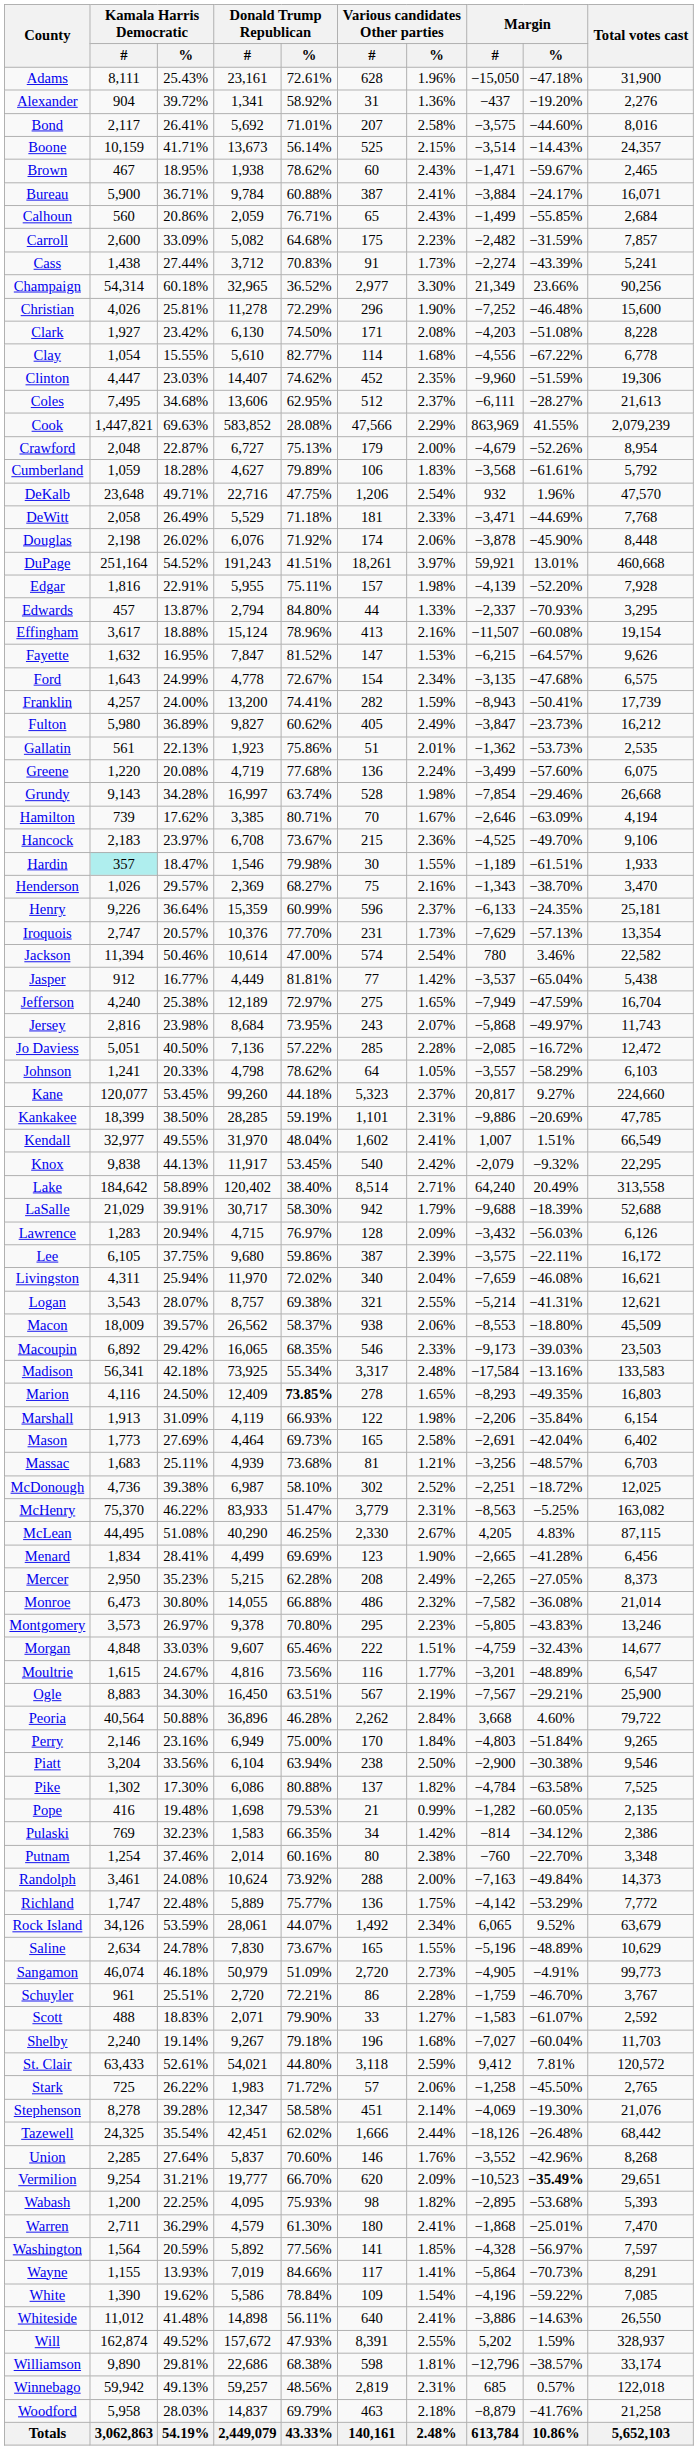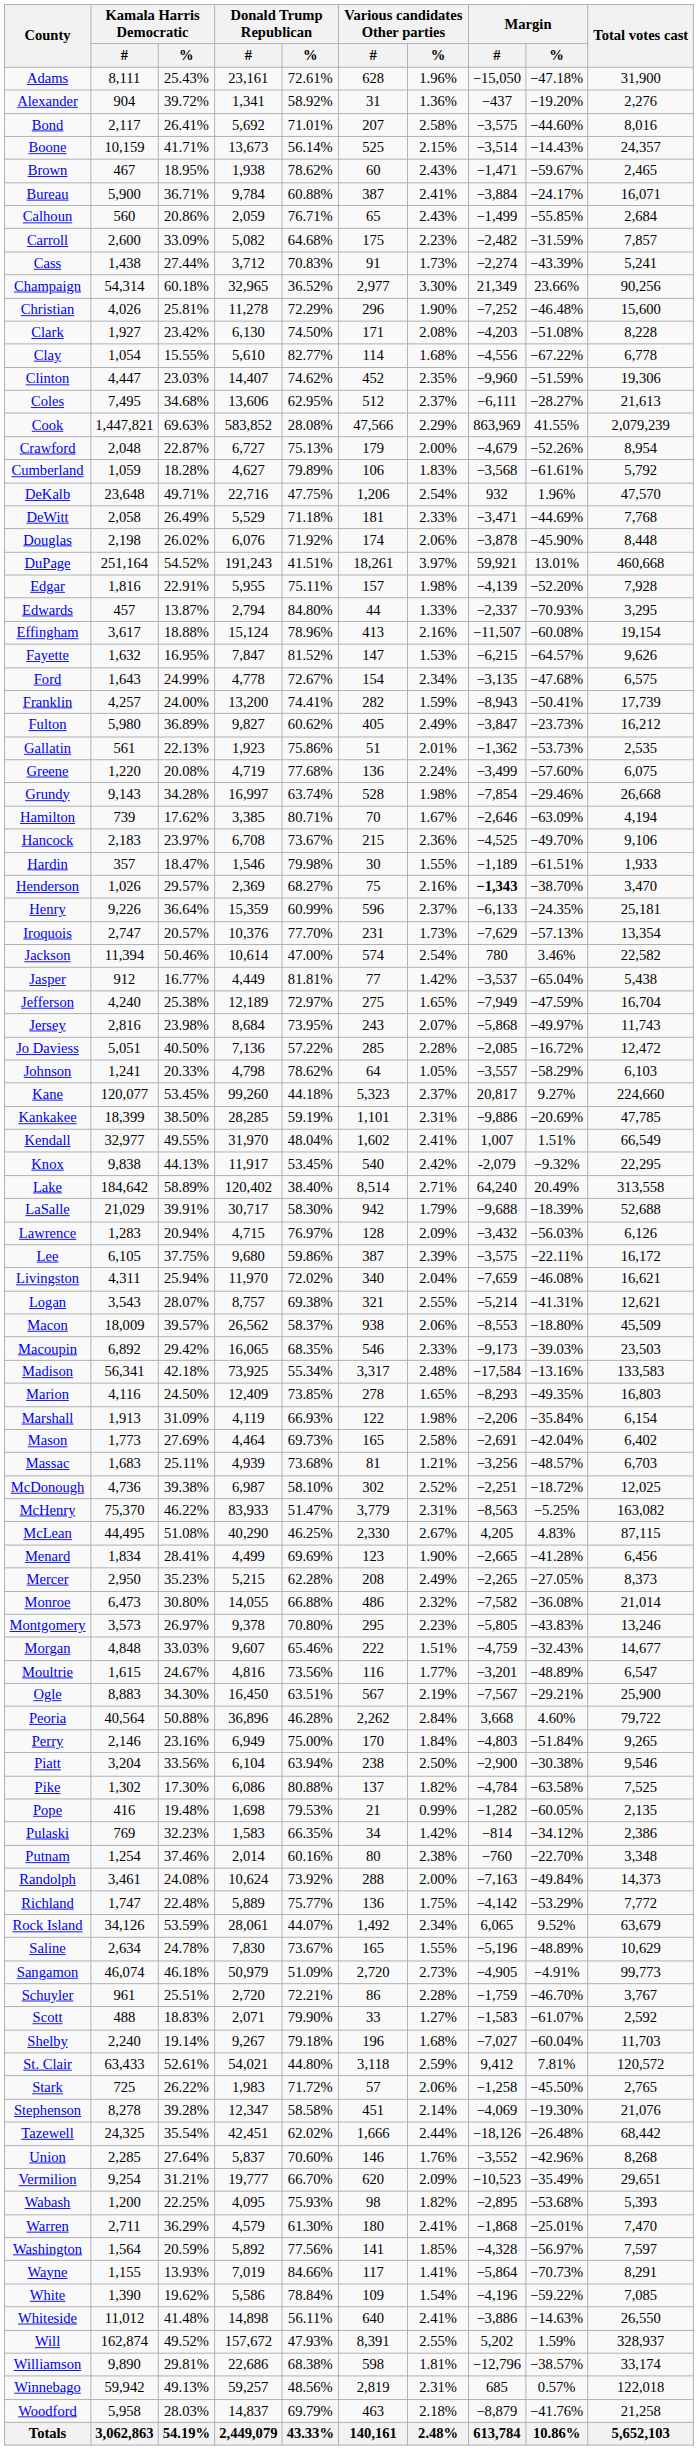(124, 863) paleturquoise background -> (124, 863) no background
(495, 886) normal -> (497, 886) bold
(309, 1394) bold -> (310, 1394) normal
(556, 2179) bold -> (557, 2179) normal
